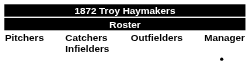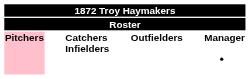(24, 38) no background -> (24, 38) pink background
